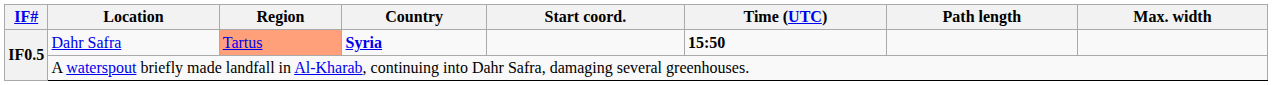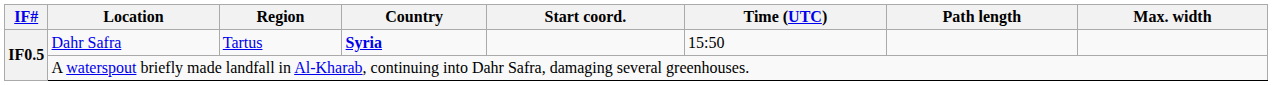(243, 42) lightsalmon background -> (243, 42) no background
(707, 42) bold -> (706, 42) normal
